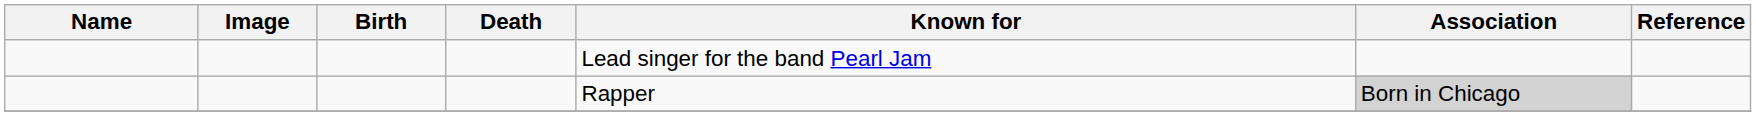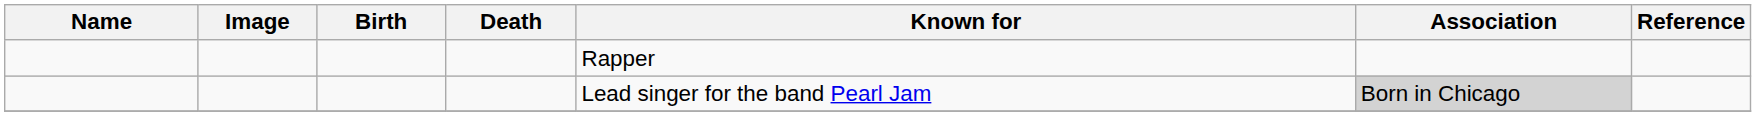(756, 57) Lead singer for the band Pearl Jam -> (618, 57) Rapper
(618, 93) Rapper -> (756, 93) Lead singer for the band Pearl Jam
